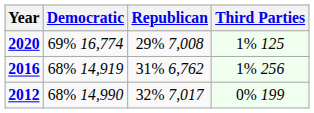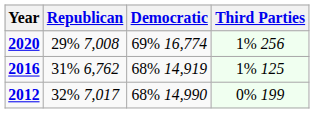columns swapped: (170, 18) <-> (85, 18)
(260, 43) 1% 125 -> (260, 43) 1% 256
(260, 69) 1% 256 -> (260, 69) 1% 125
